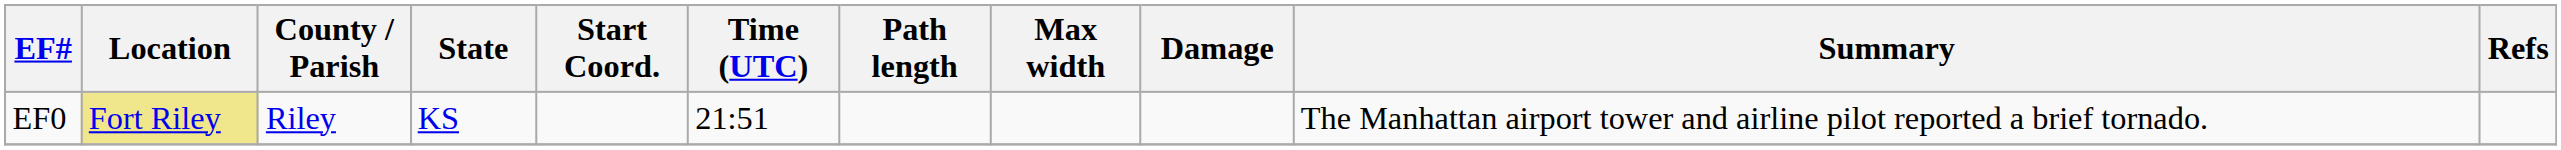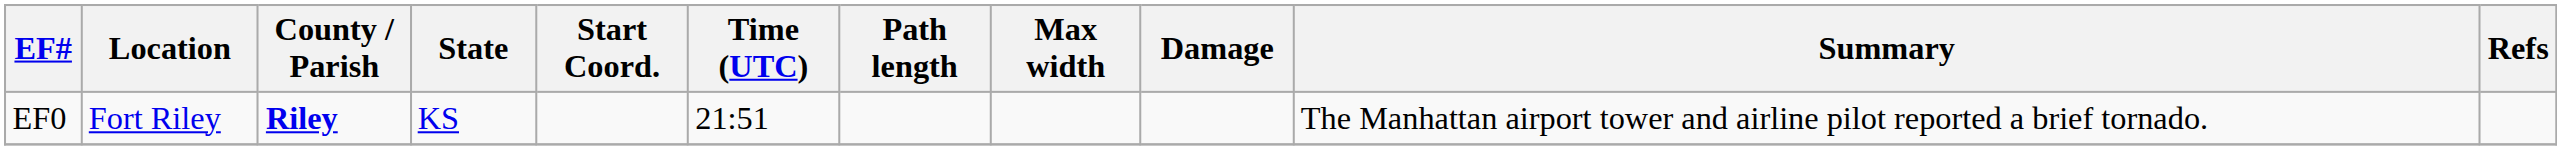(155, 117) khaki background -> (155, 117) no background
(301, 117) normal -> (302, 117) bold
